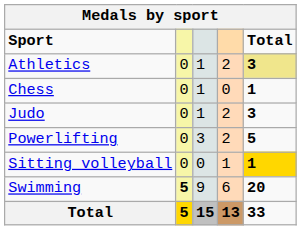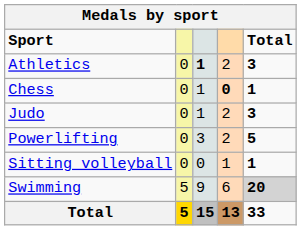(201, 66) normal -> (201, 66) bold
(252, 66) khaki background -> (252, 66) no background
(226, 91) normal -> (226, 91) bold
(252, 164) gold background -> (252, 164) no background
(184, 189) bold -> (184, 189) normal
(256, 189) no background -> (256, 189) lightgrey background
